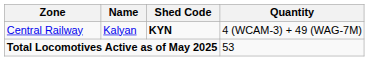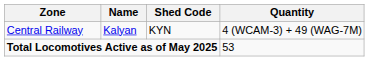(160, 30) bold -> (160, 30) normal
